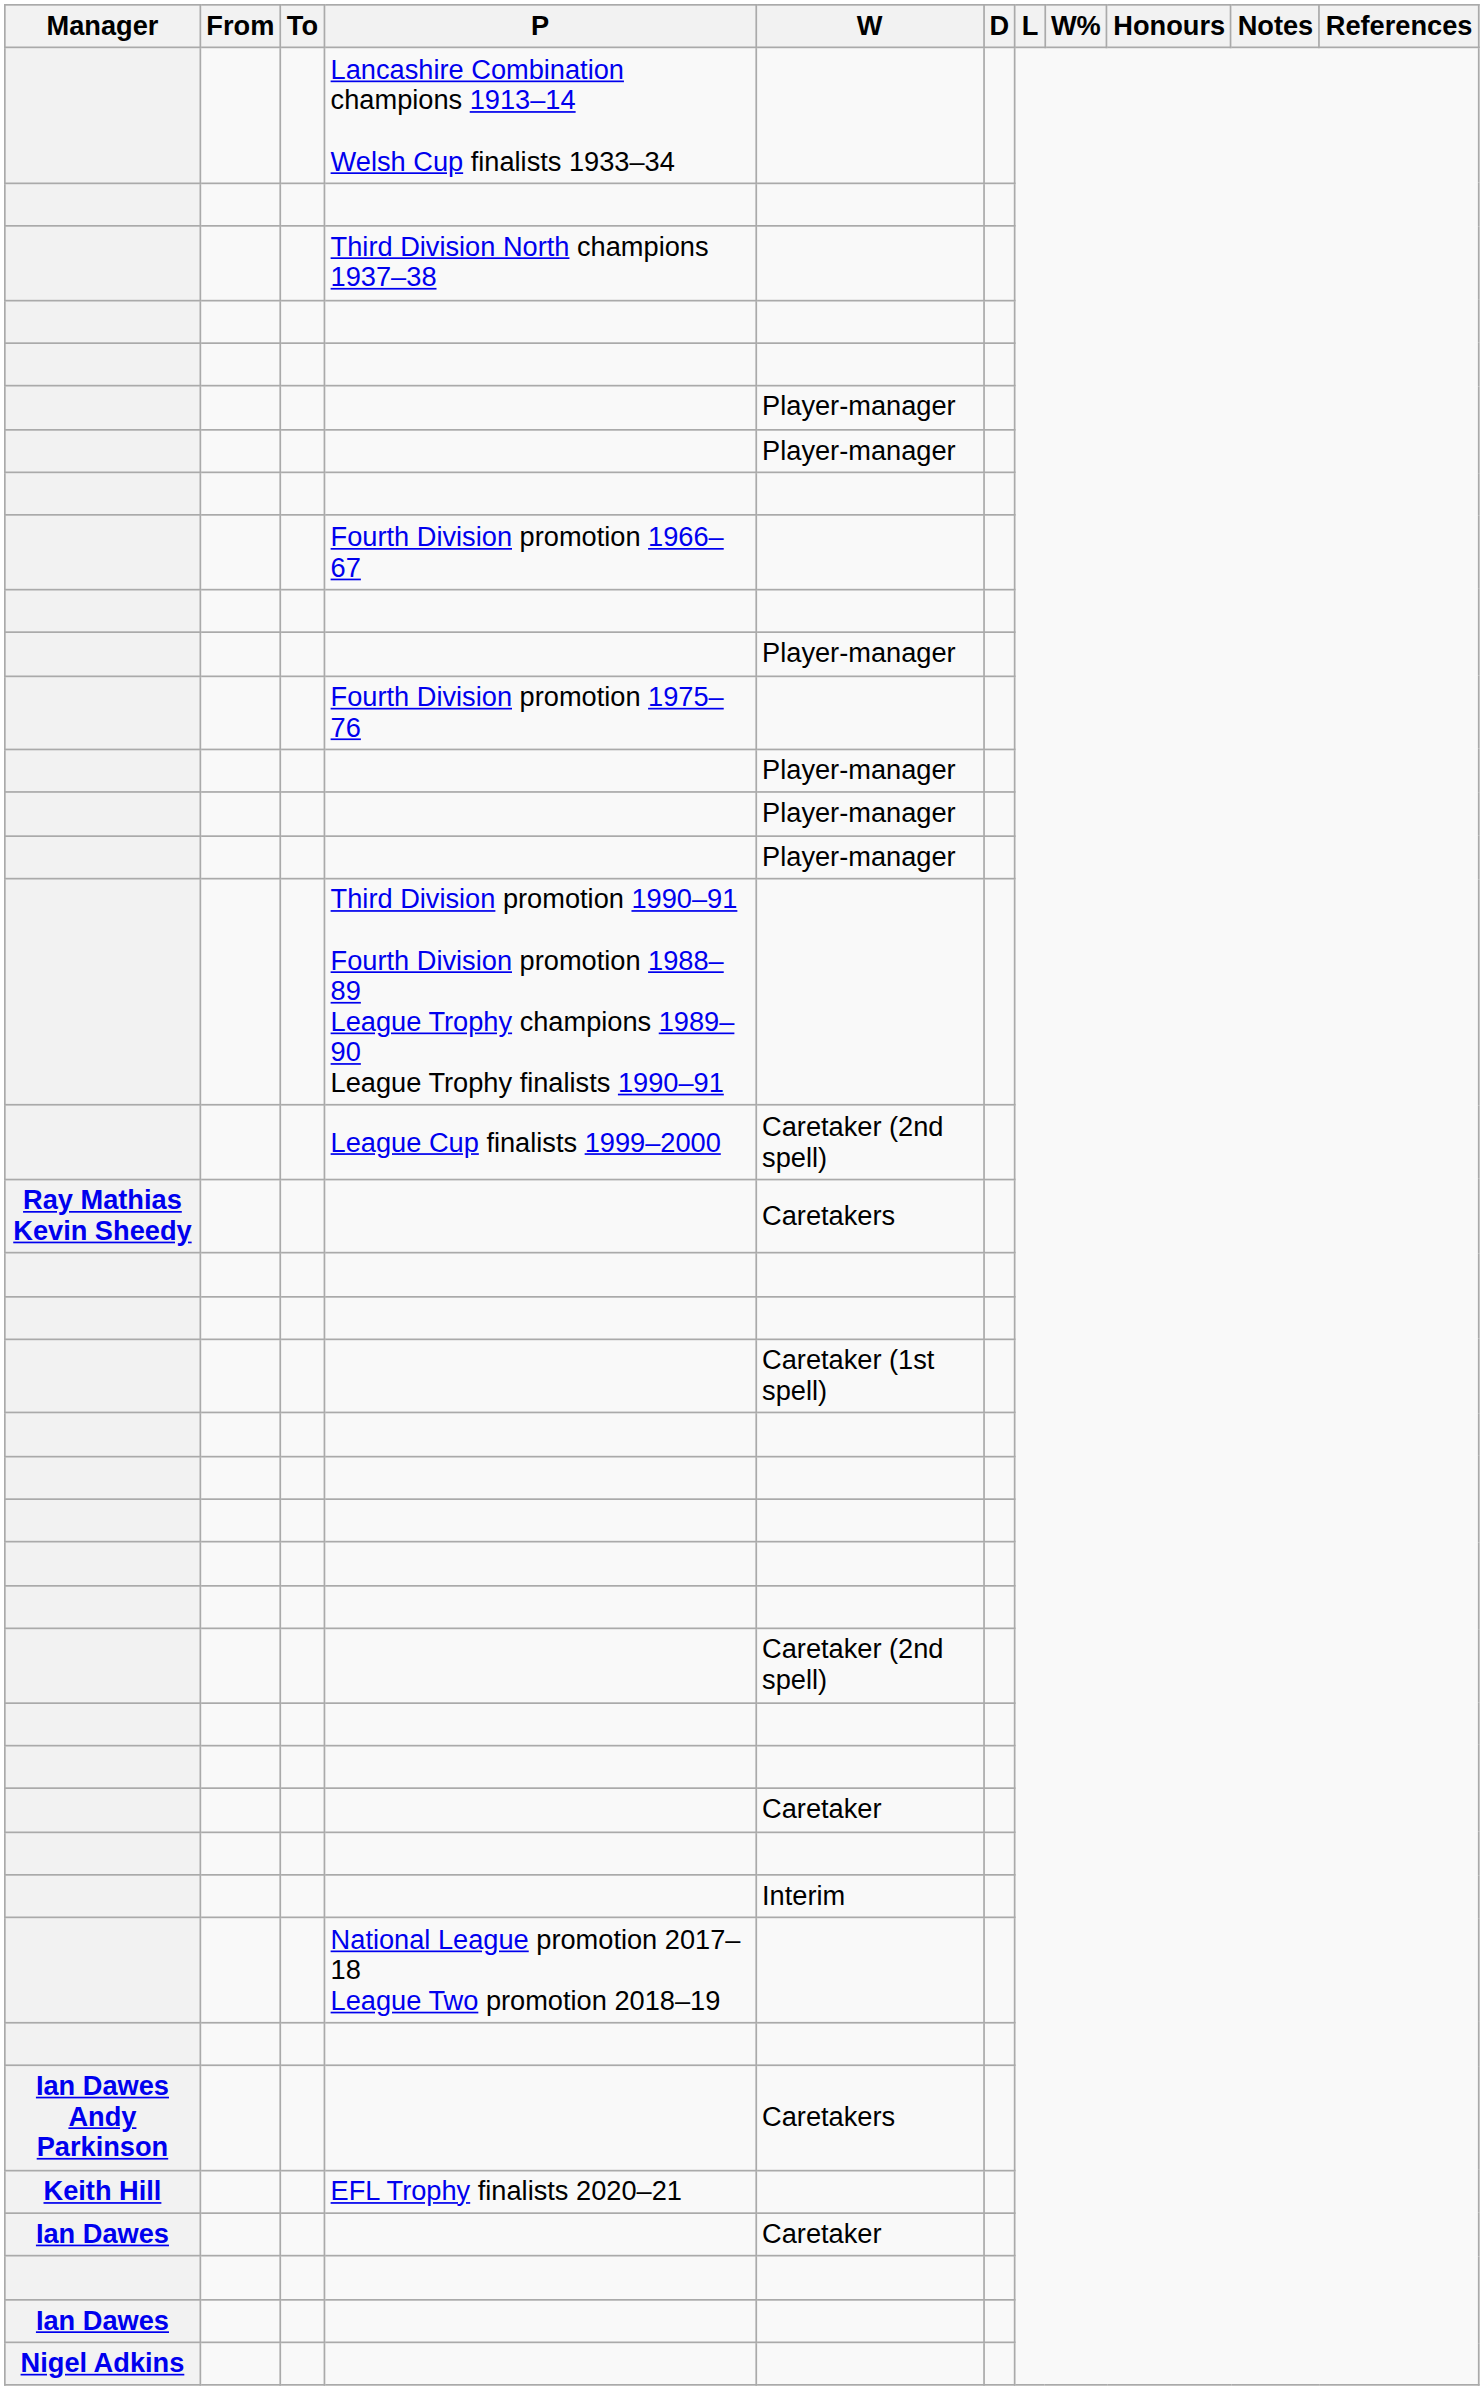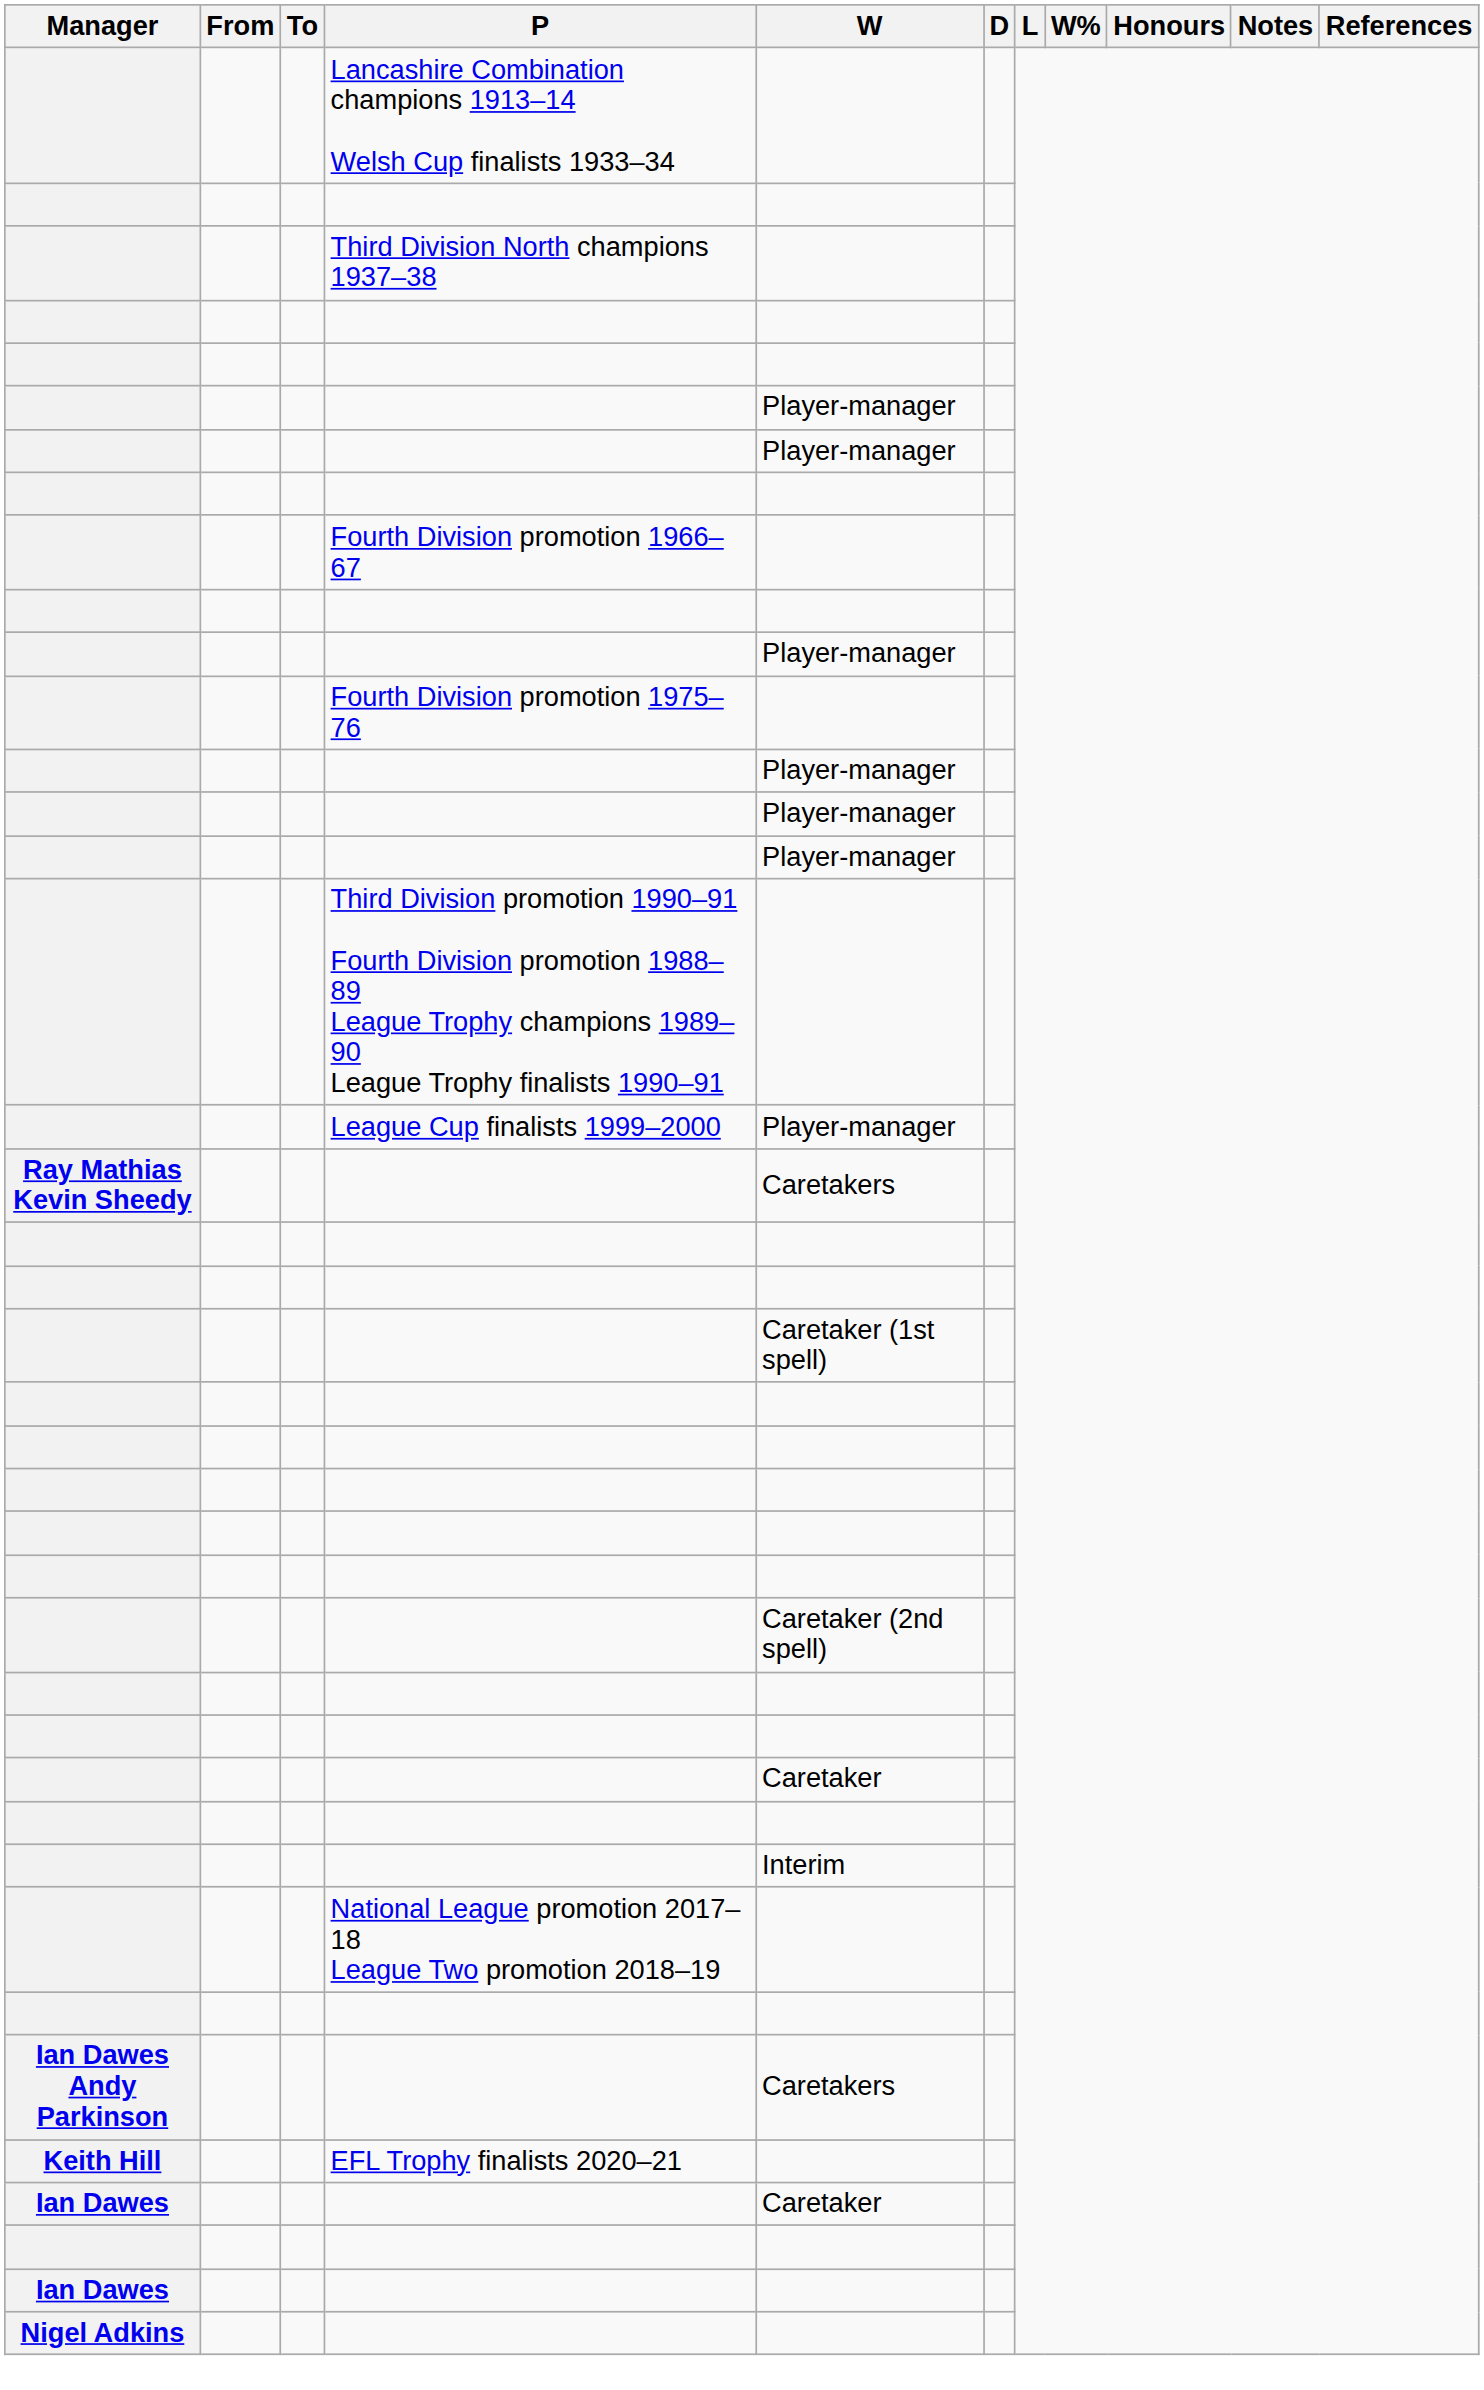(853, 1141) Caretaker (2nd spell) -> (859, 1126) Player-manager
